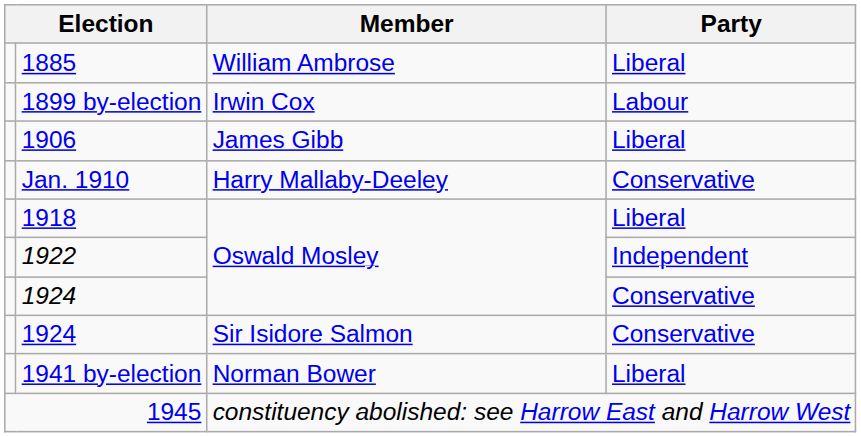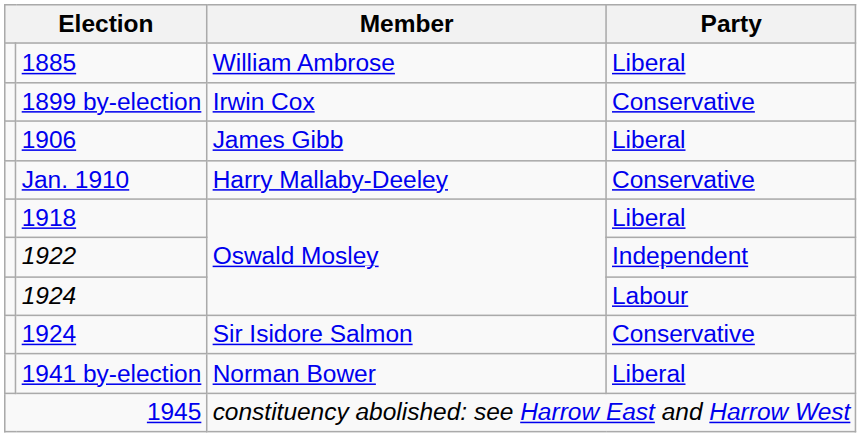(650, 101) Labour -> (683, 101) Conservative
(683, 295) Conservative -> (650, 295) Labour
